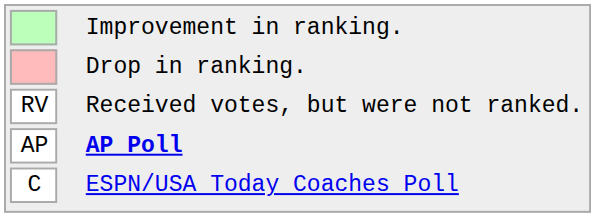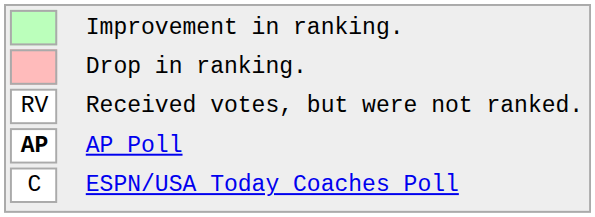(35, 146) normal -> (35, 146) bold
(134, 146) bold -> (134, 146) normal
